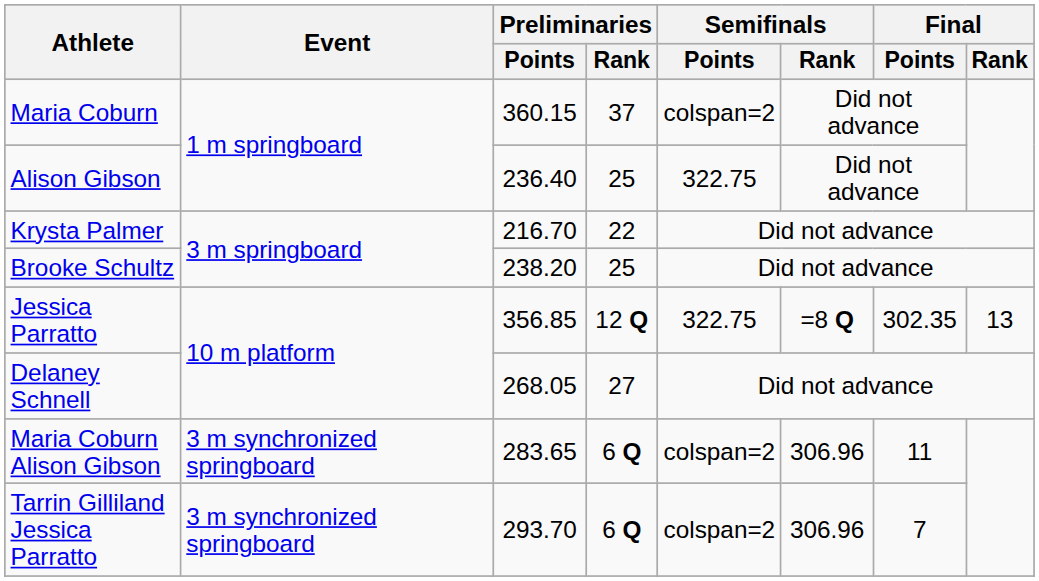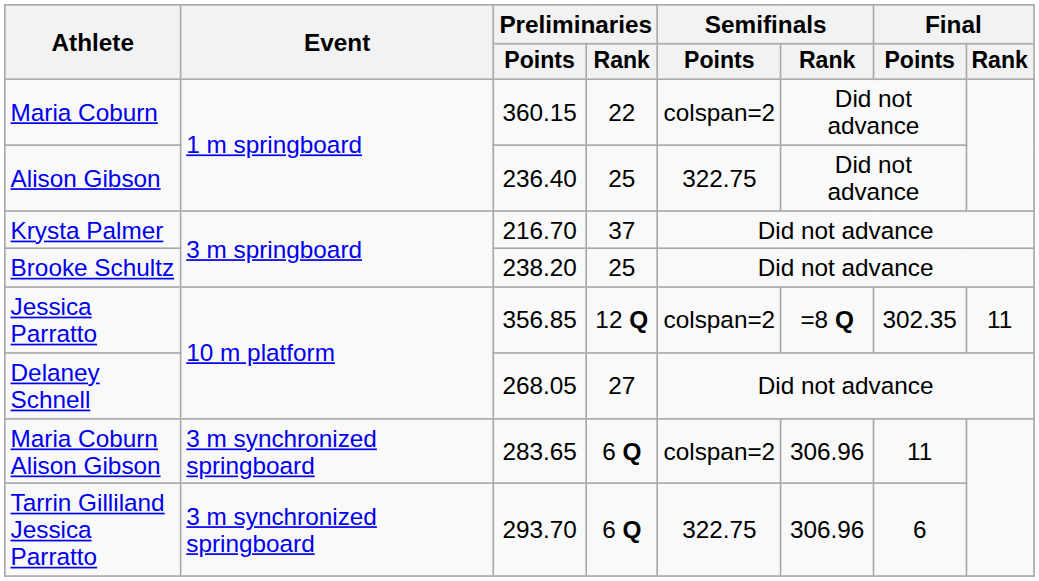(622, 113) 37 -> (622, 113) 22
(622, 230) 22 -> (622, 230) 37
(719, 321) 322.75 -> (719, 321) colspan=2
(1000, 321) 13 -> (1000, 321) 11
(719, 531) colspan=2 -> (719, 531) 322.75
(920, 531) 7 -> (920, 531) 6
